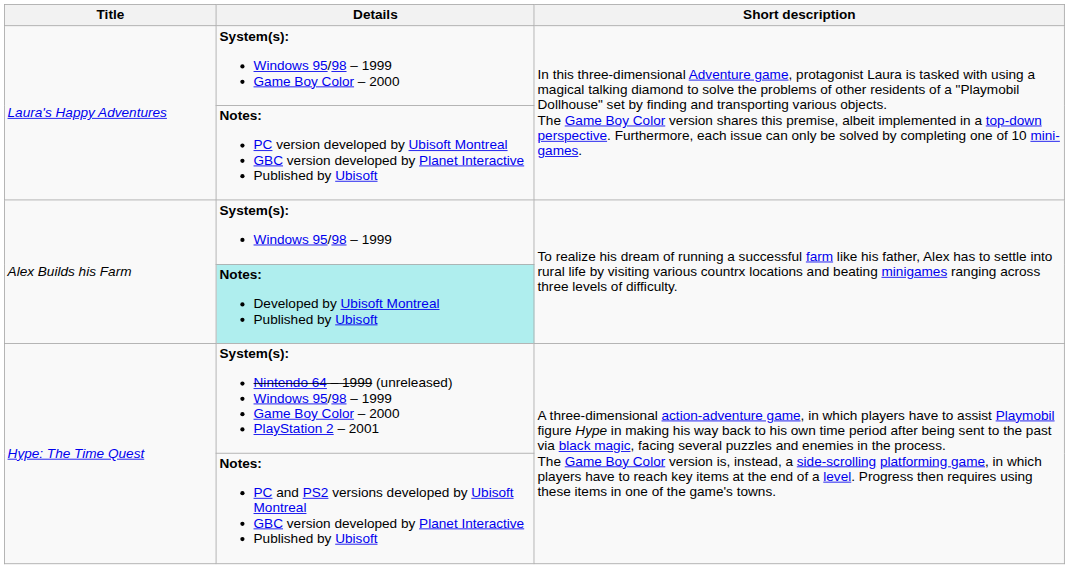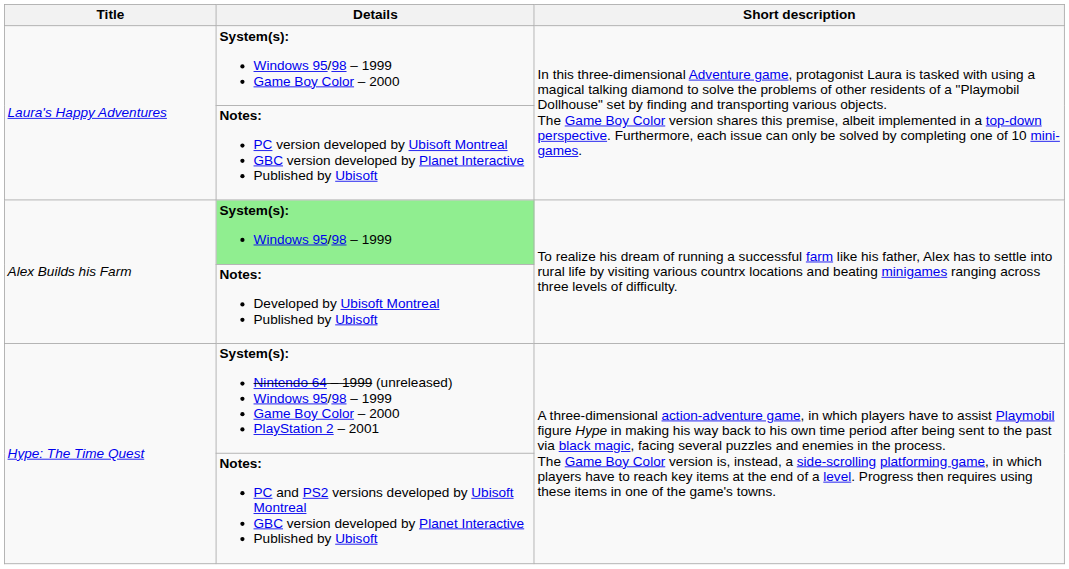(375, 225) no background -> (375, 225) lightgreen background
(375, 297) paleturquoise background -> (375, 297) no background
